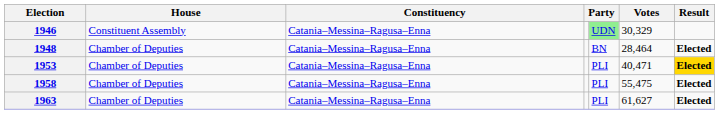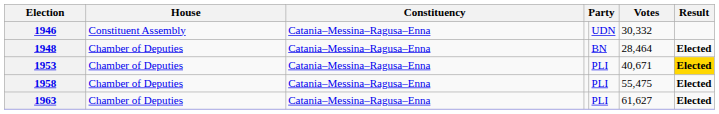(603, 30) lightgreen background -> (603, 30) no background
(637, 30) 30,329 -> (637, 30) 30,332
(637, 65) 40,471 -> (637, 65) 40,671
